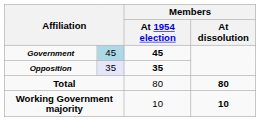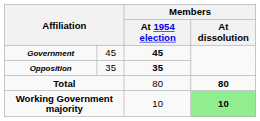(111, 53) lightblue background -> (111, 53) no background
(111, 68) lavender background -> (111, 68) no background
(223, 104) no background -> (223, 104) lightgreen background
